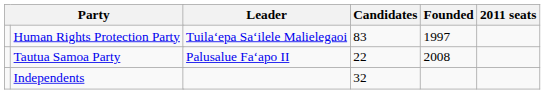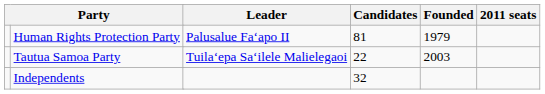(267, 36) Tuilaʻepa Saʻilele Malielegaoi -> (238, 36) Palusalue Faʻapo II
(360, 36) 83 -> (360, 36) 81
(437, 36) 1997 -> (437, 36) 1979
(238, 57) Palusalue Faʻapo II -> (267, 57) Tuilaʻepa Saʻilele Malielegaoi
(437, 57) 2008 -> (437, 57) 2003
